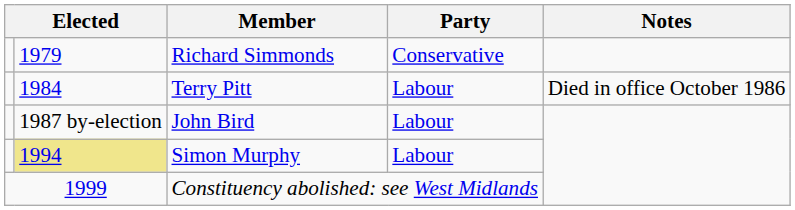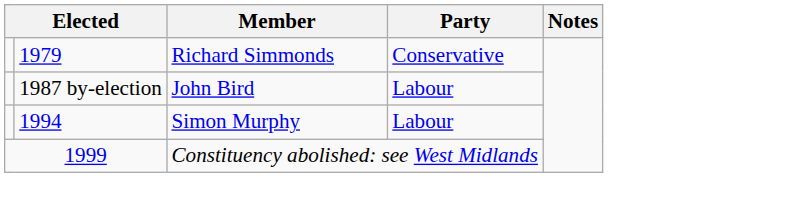- row: (212, 88)
(40, 155) khaki background -> (40, 121) no background
